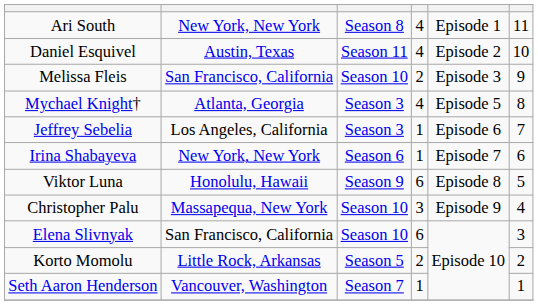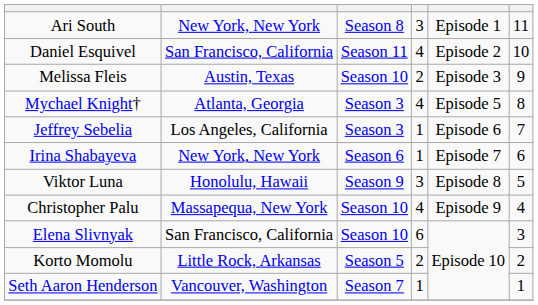(420, 25) 4 -> (420, 25) 3
(249, 51) Austin, Texas -> (249, 51) San Francisco, California
(249, 77) San Francisco, California -> (249, 77) Austin, Texas
(420, 181) 6 -> (420, 181) 3
(420, 208) 3 -> (420, 208) 4
